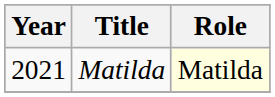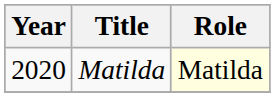(39, 69) 2021 -> (39, 69) 2020
